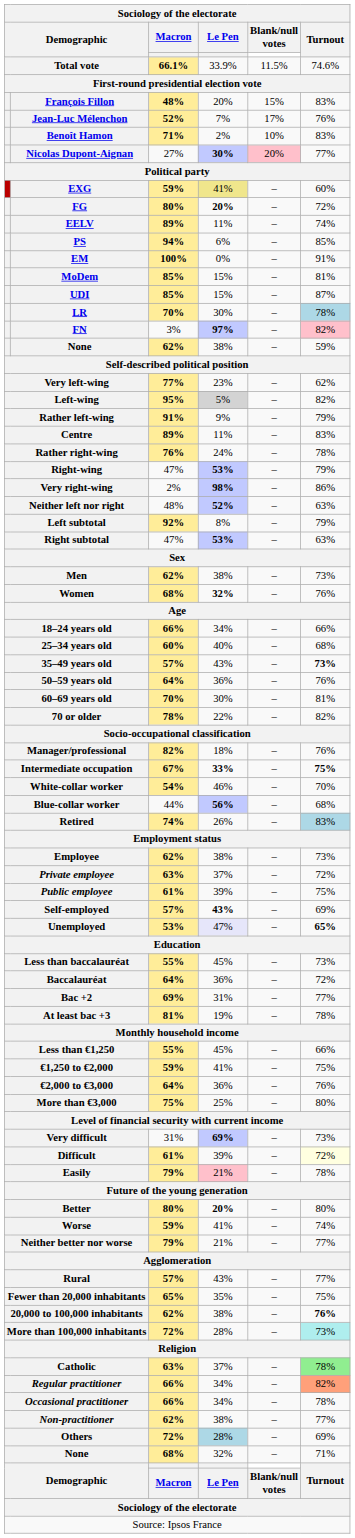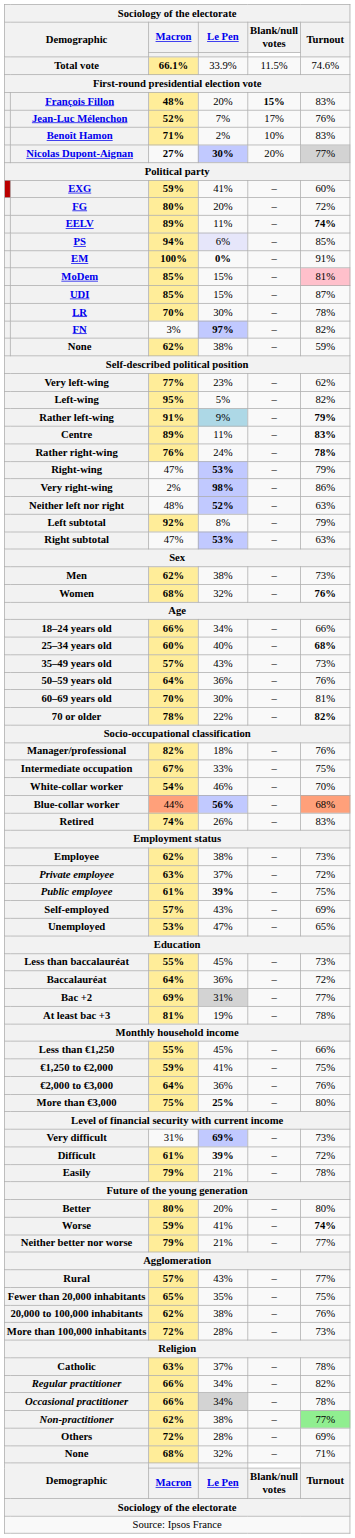(274, 101) normal -> (274, 101) bold
(174, 154) normal -> (174, 154) bold
(274, 154) pink background -> (274, 154) no background
(325, 154) no background -> (325, 154) lightgrey background
(223, 189) khaki background -> (223, 189) no background
(223, 207) bold -> (223, 207) normal
(325, 224) normal -> (325, 224) bold
(223, 242) no background -> (223, 242) lavender background
(223, 259) normal -> (223, 259) bold
(325, 277) no background -> (325, 277) pink background
(325, 312) lightblue background -> (325, 312) no background
(325, 330) pink background -> (325, 330) no background
(223, 400) lightgrey background -> (223, 400) no background
(223, 417) no background -> (223, 417) lightblue background
(325, 417) normal -> (325, 417) bold
(325, 435) normal -> (325, 435) bold
(325, 453) normal -> (325, 453) bold
(223, 593) bold -> (223, 593) normal
(325, 593) normal -> (325, 593) bold
(325, 646) normal -> (325, 646) bold
(325, 663) bold -> (325, 663) normal
(325, 716) normal -> (325, 716) bold
(223, 769) bold -> (223, 769) normal
(325, 769) bold -> (325, 769) normal
(174, 804) no background -> (174, 804) lightsalmon background
(325, 804) no background -> (325, 804) lightsalmon background
(325, 822) lightblue background -> (325, 822) no background
(223, 892) normal -> (223, 892) bold
(223, 910) bold -> (223, 910) normal
(223, 927) lavender background -> (223, 927) no background
(325, 927) bold -> (325, 927) normal
(223, 997) no background -> (223, 997) lightgrey background
(223, 1103) normal -> (223, 1103) bold
(223, 1156) normal -> (223, 1156) bold
(325, 1156) lightyellow background -> (325, 1156) no background
(223, 1173) pink background -> (223, 1173) no background
(223, 1208) bold -> (223, 1208) normal
(325, 1226) normal -> (325, 1226) bold
(325, 1314) bold -> (325, 1314) normal
(325, 1331) paleturquoise background -> (325, 1331) no background
(325, 1366) lightgreen background -> (325, 1366) no background
(325, 1384) lightsalmon background -> (325, 1384) no background
(223, 1402) no background -> (223, 1402) lightgrey background
(325, 1419) no background -> (325, 1419) lightgreen background
(223, 1437) lightblue background -> (223, 1437) no background
